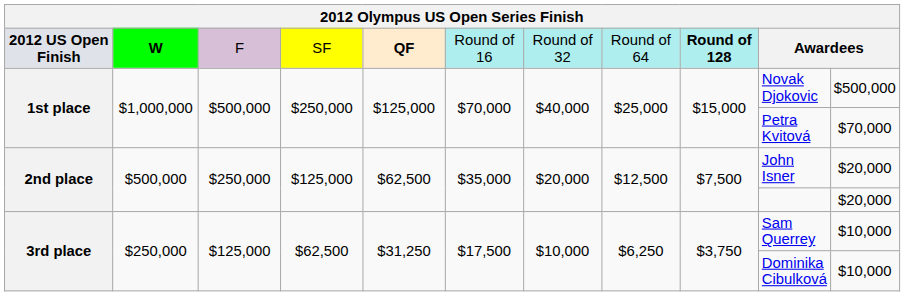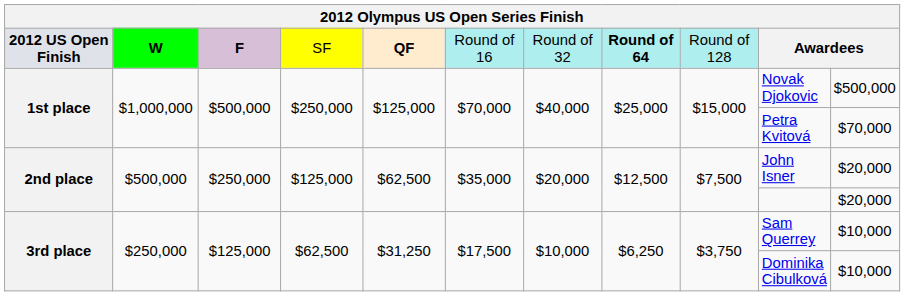(240, 48) normal -> (240, 48) bold
(641, 48) normal -> (641, 48) bold
(719, 48) bold -> (719, 48) normal
